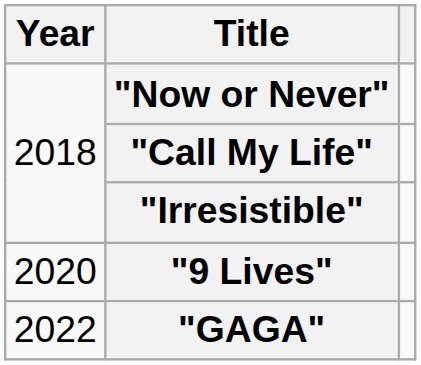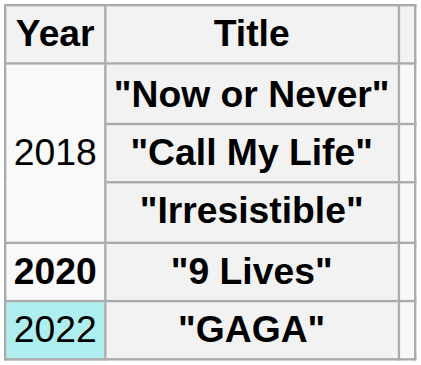(55, 270) normal -> (55, 270) bold
(55, 329) no background -> (55, 329) paleturquoise background
